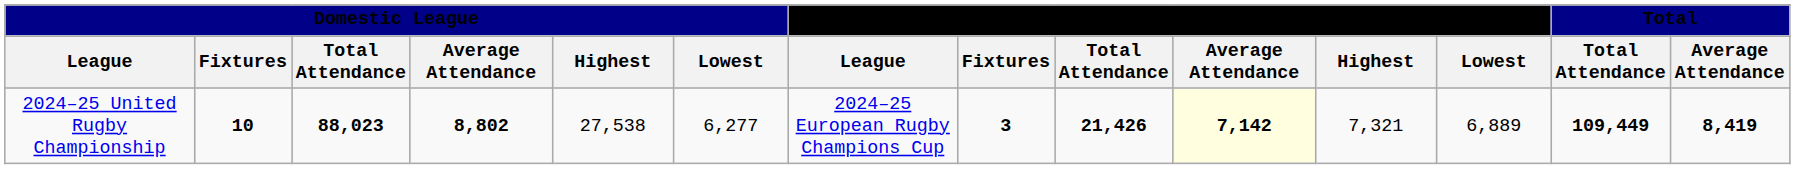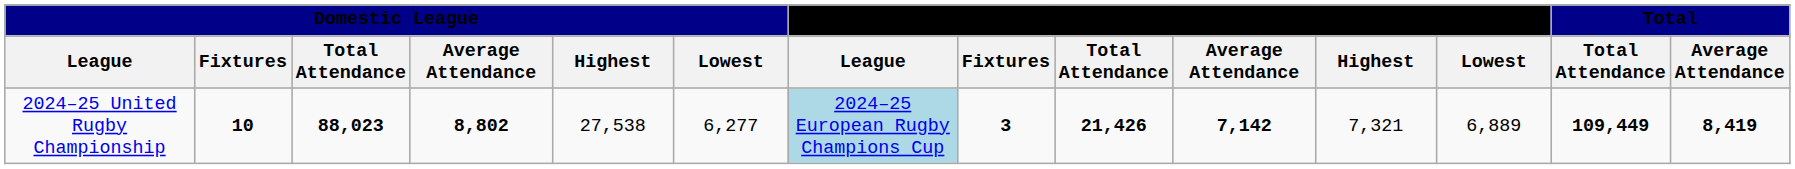(873, 126) no background -> (873, 126) lightblue background
(1244, 126) lightyellow background -> (1244, 126) no background
